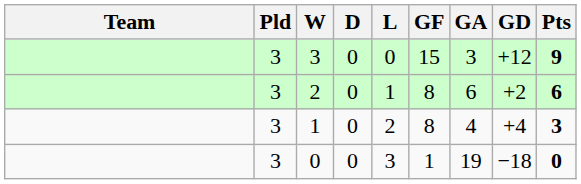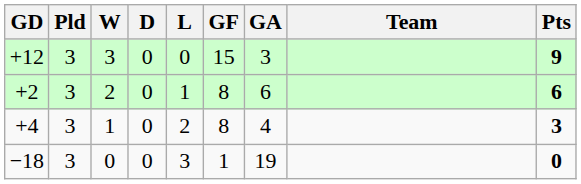columns swapped: (130, 21) <-> (515, 21)
